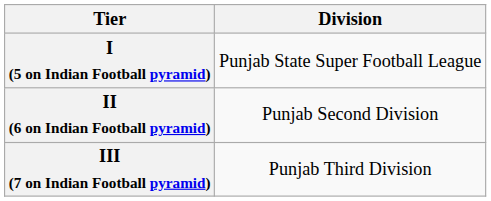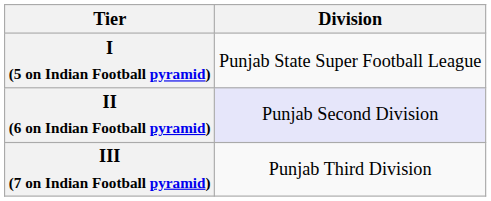(350, 114) no background -> (350, 114) lavender background
